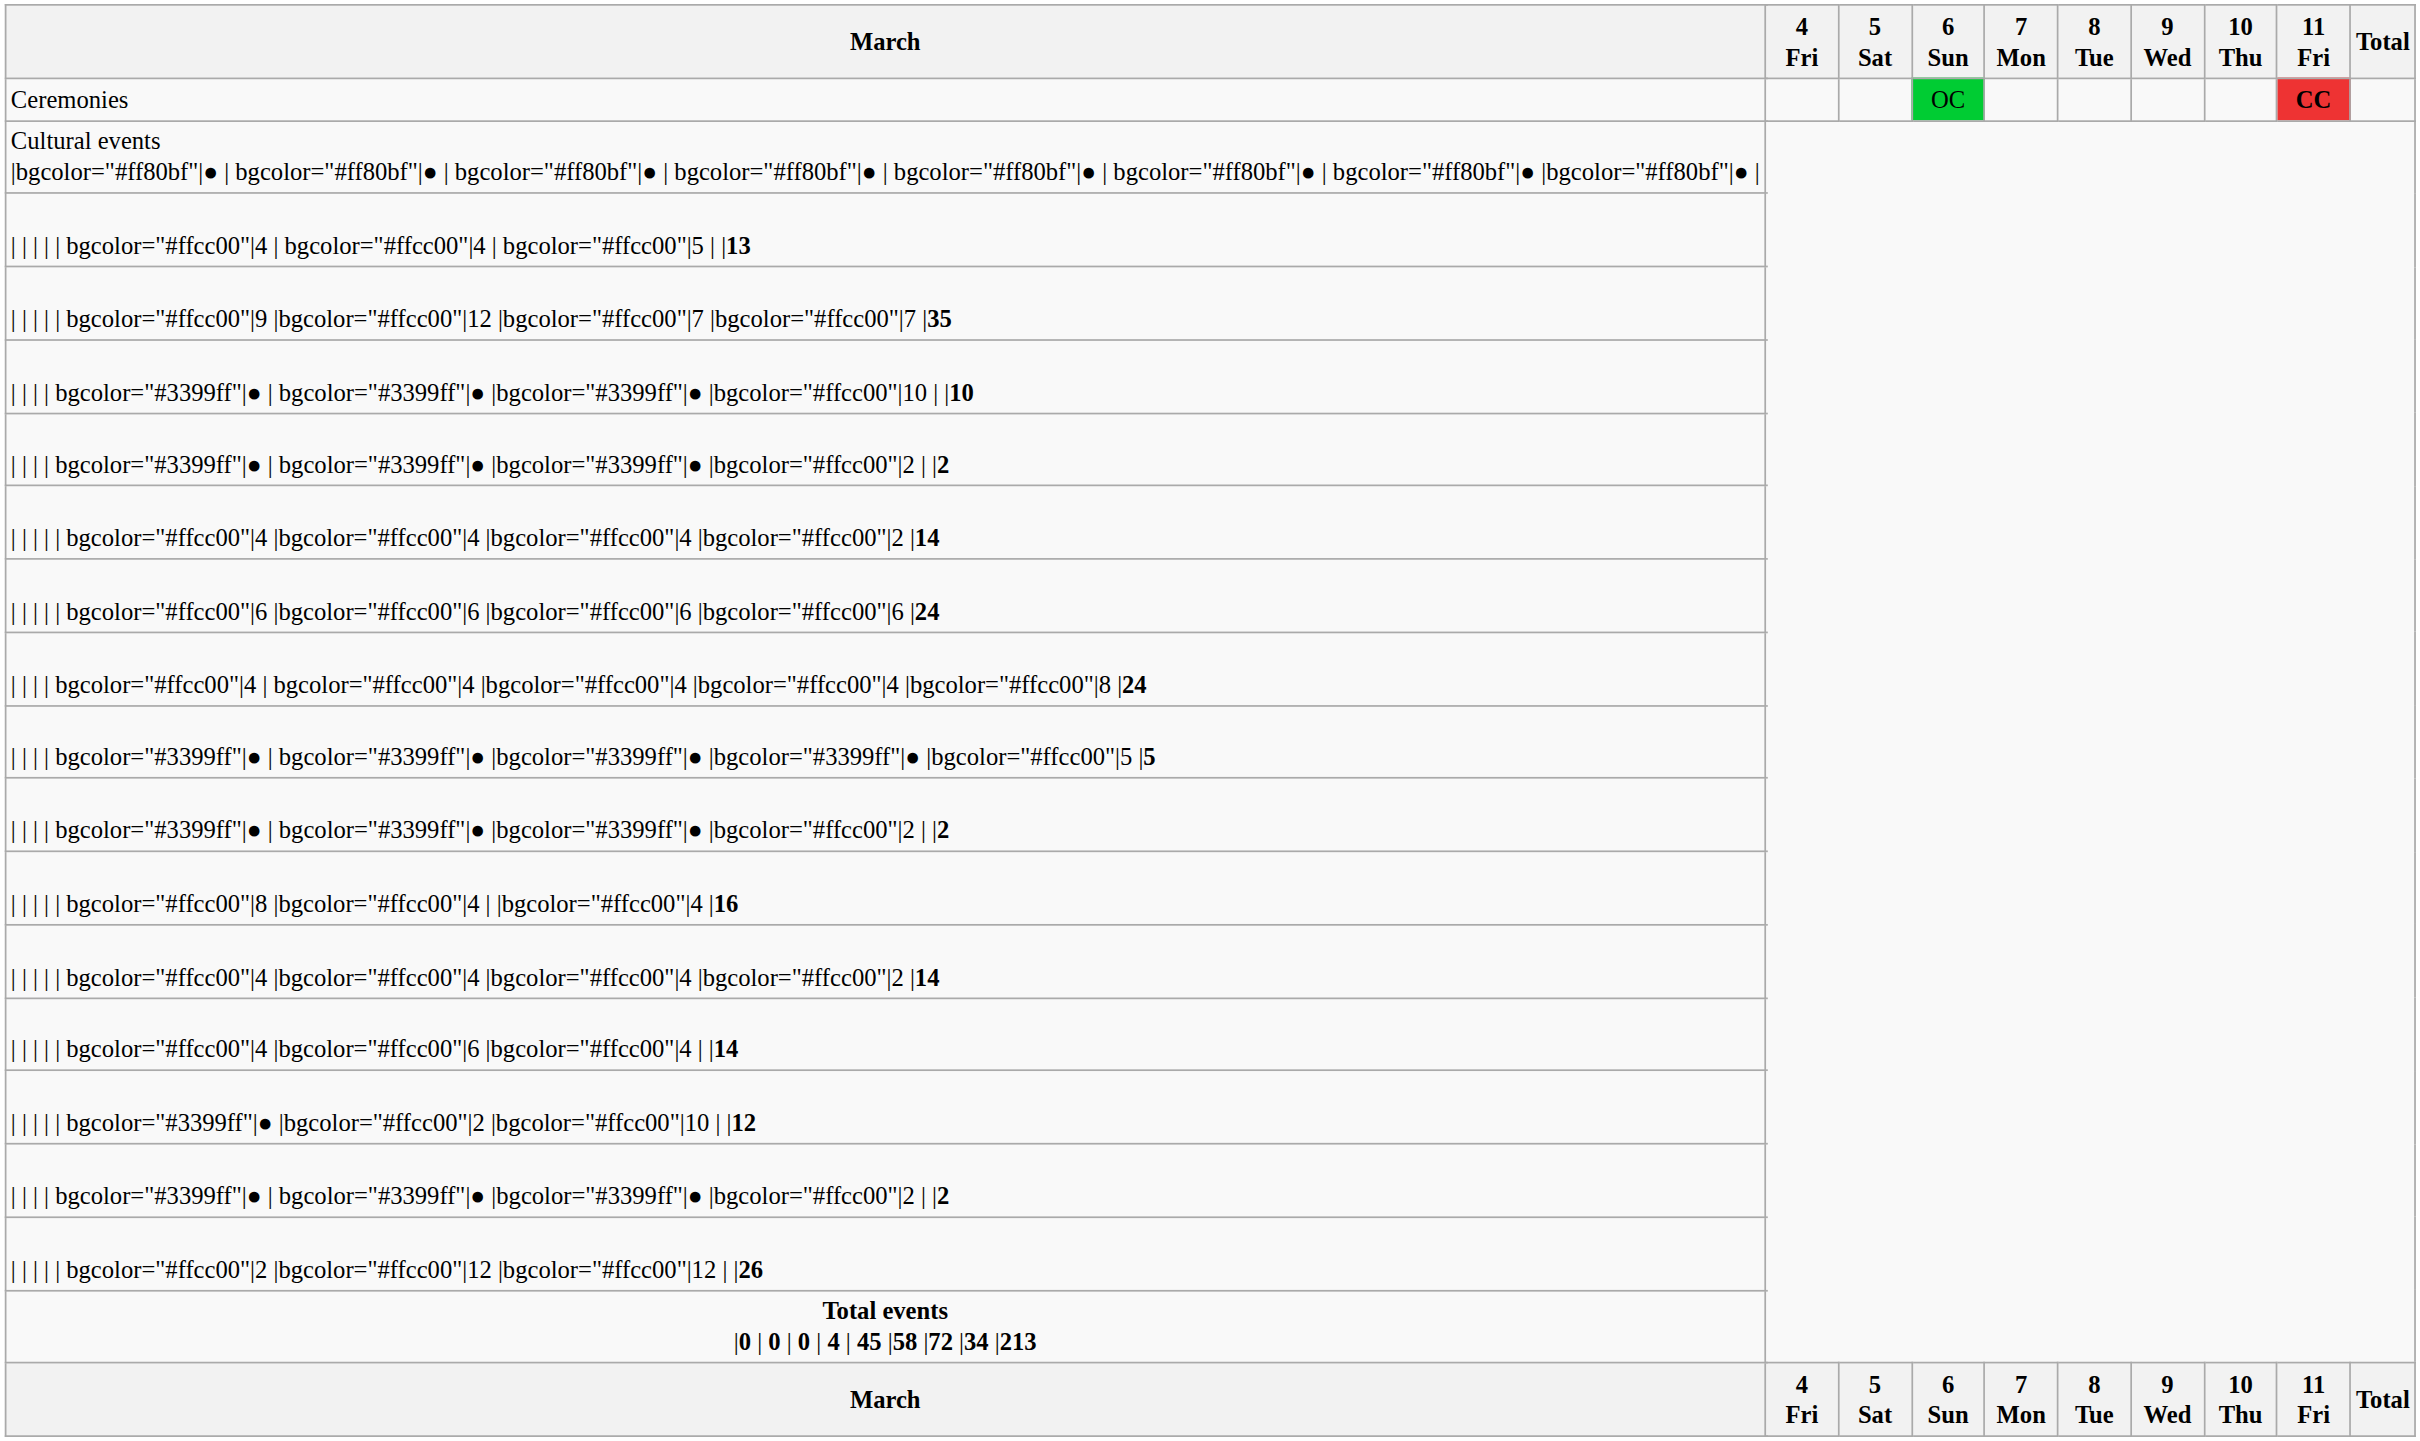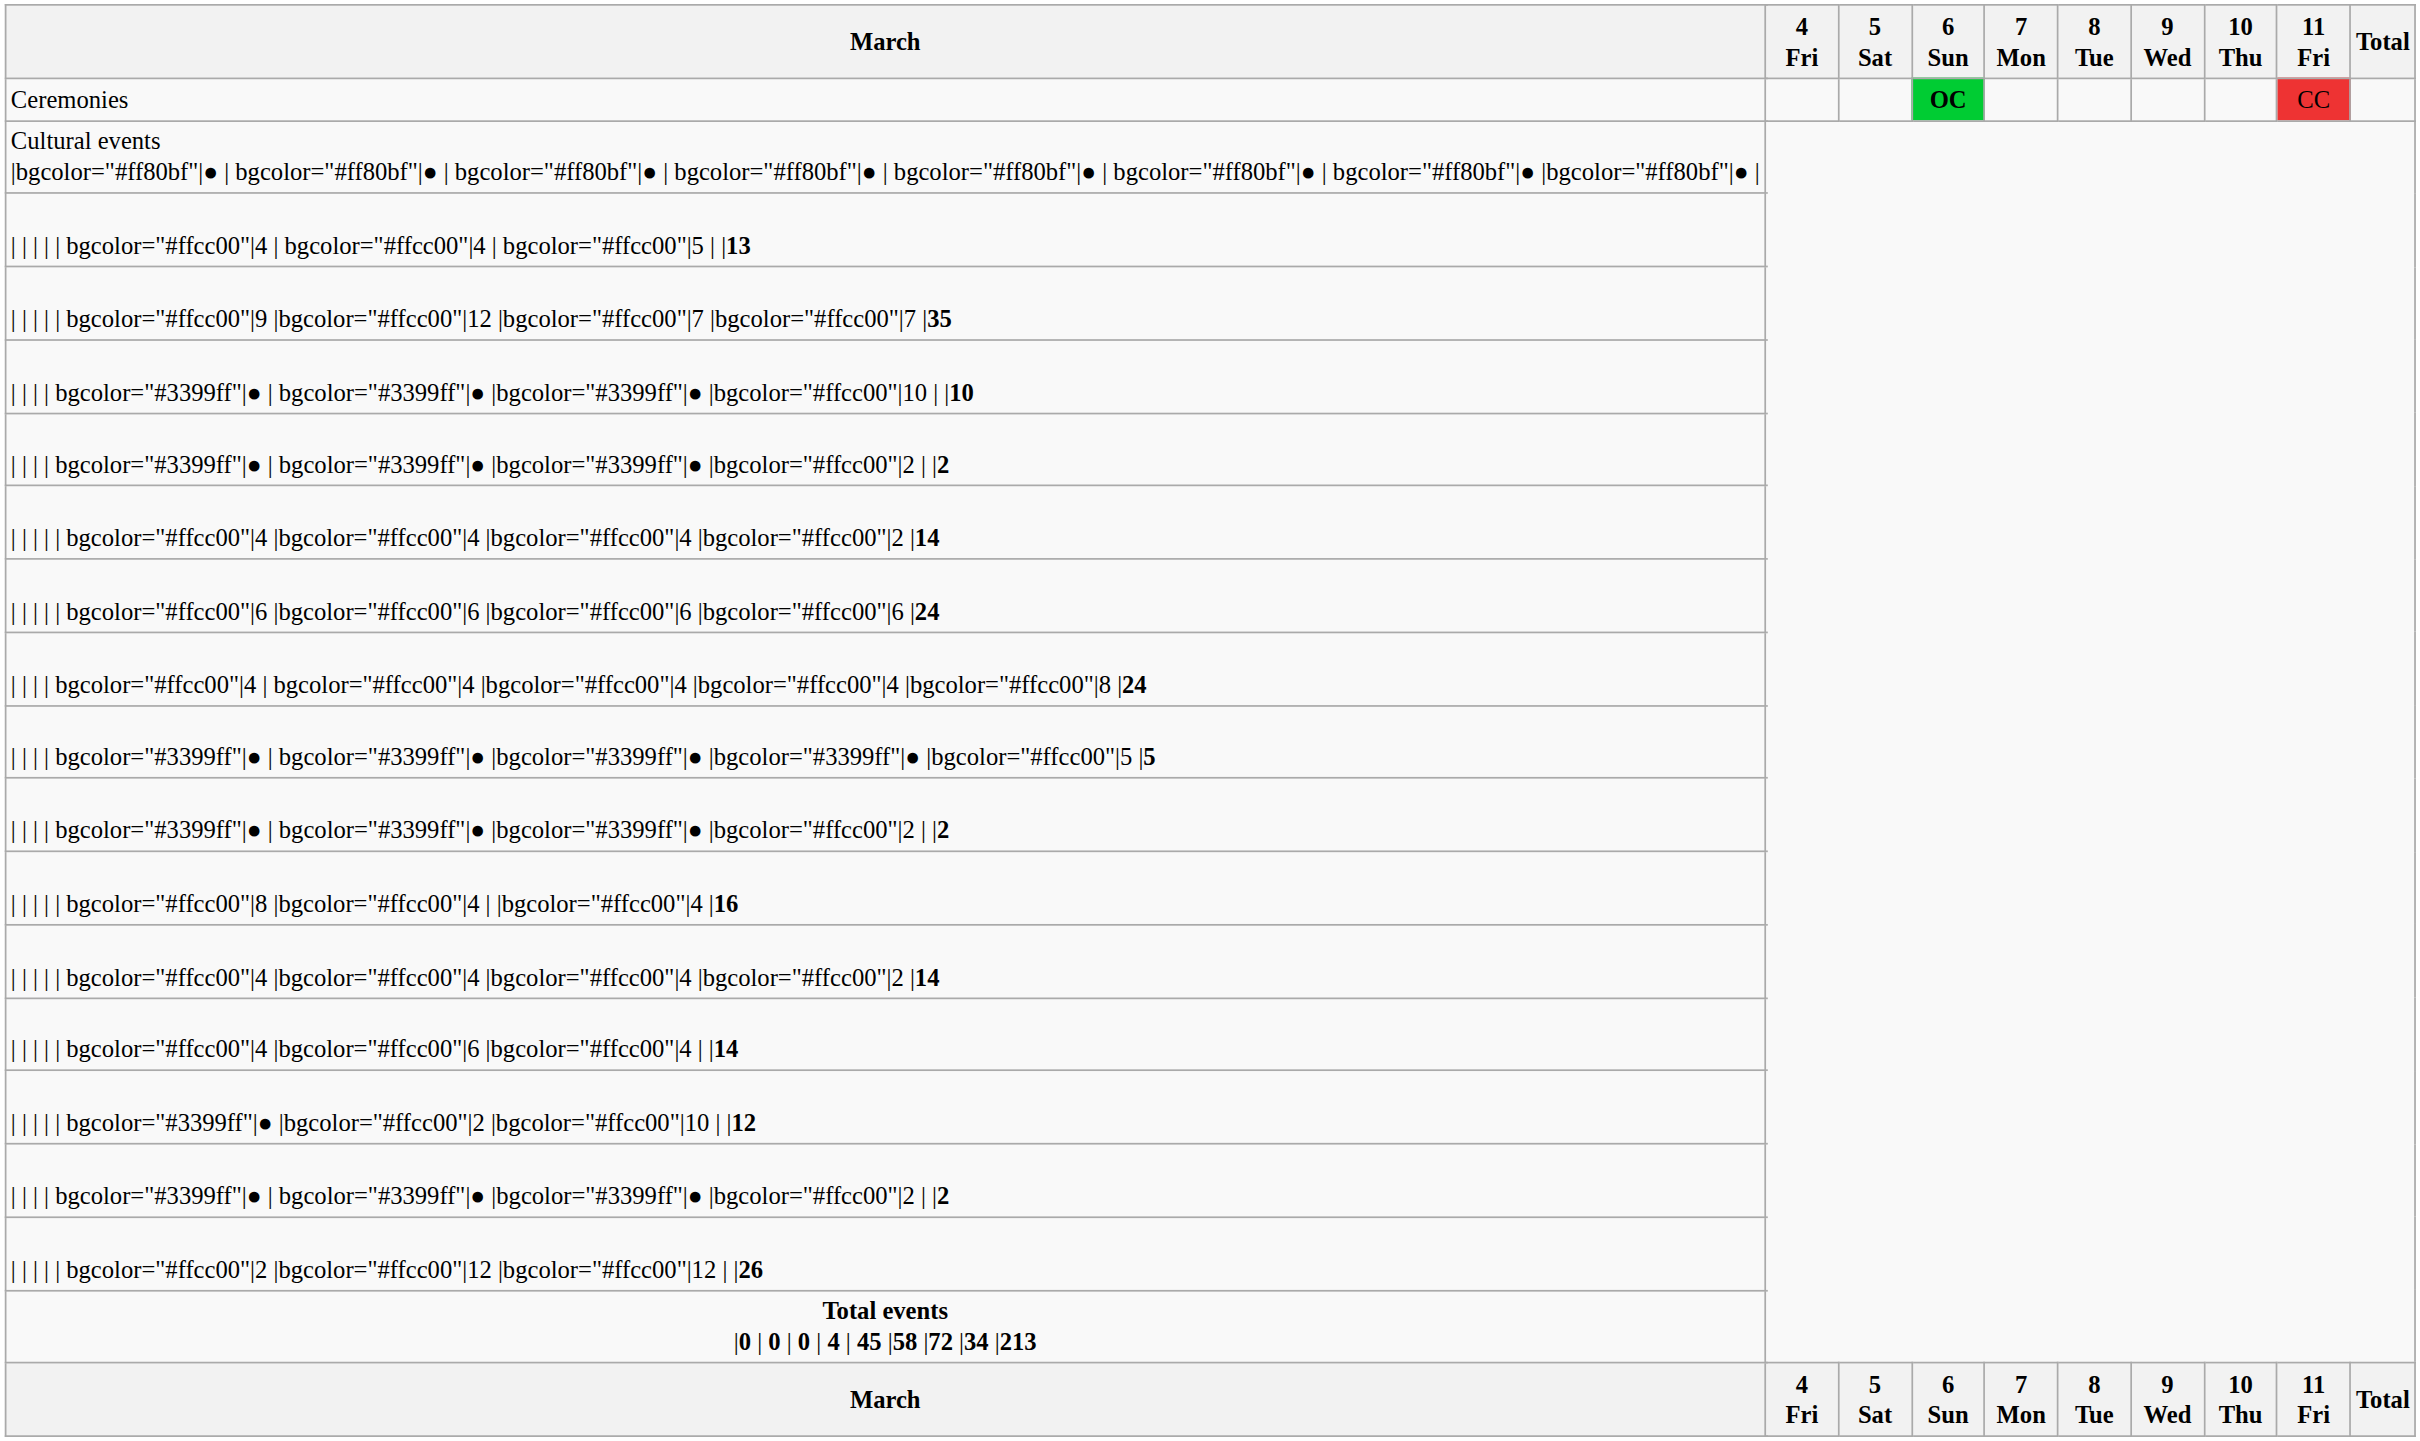(1948, 99) normal -> (1948, 99) bold
(2314, 99) bold -> (2314, 99) normal
